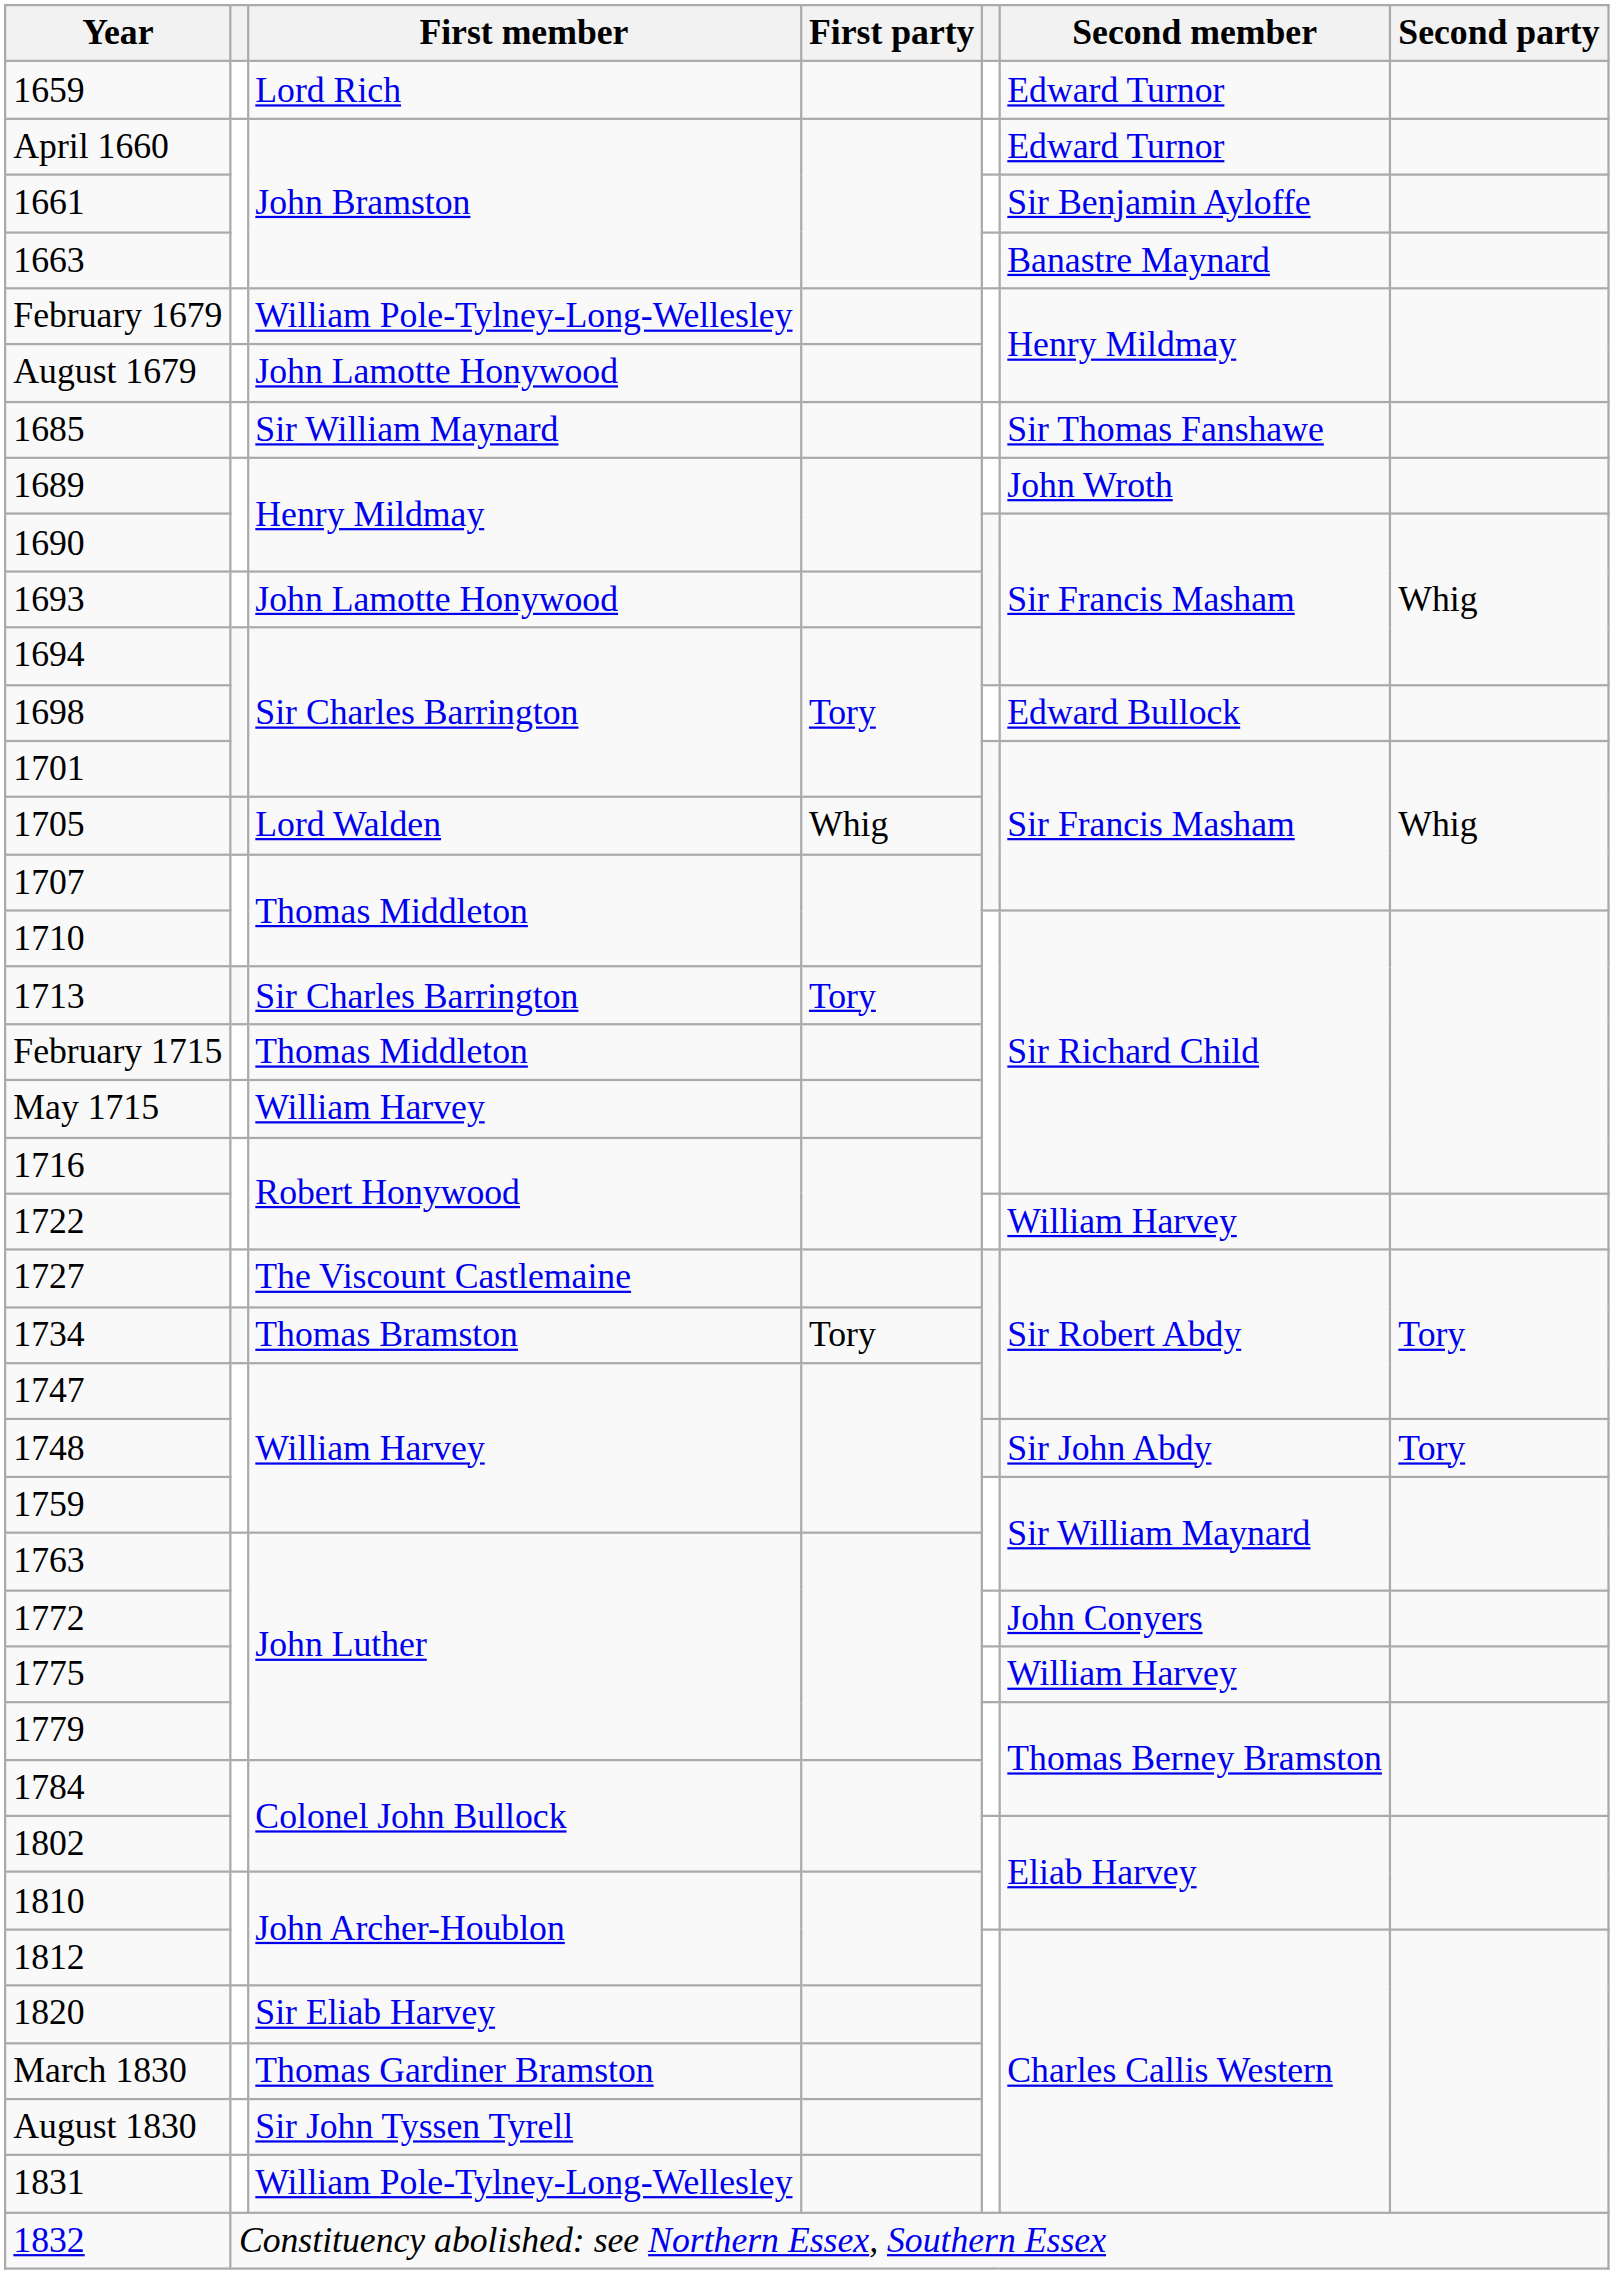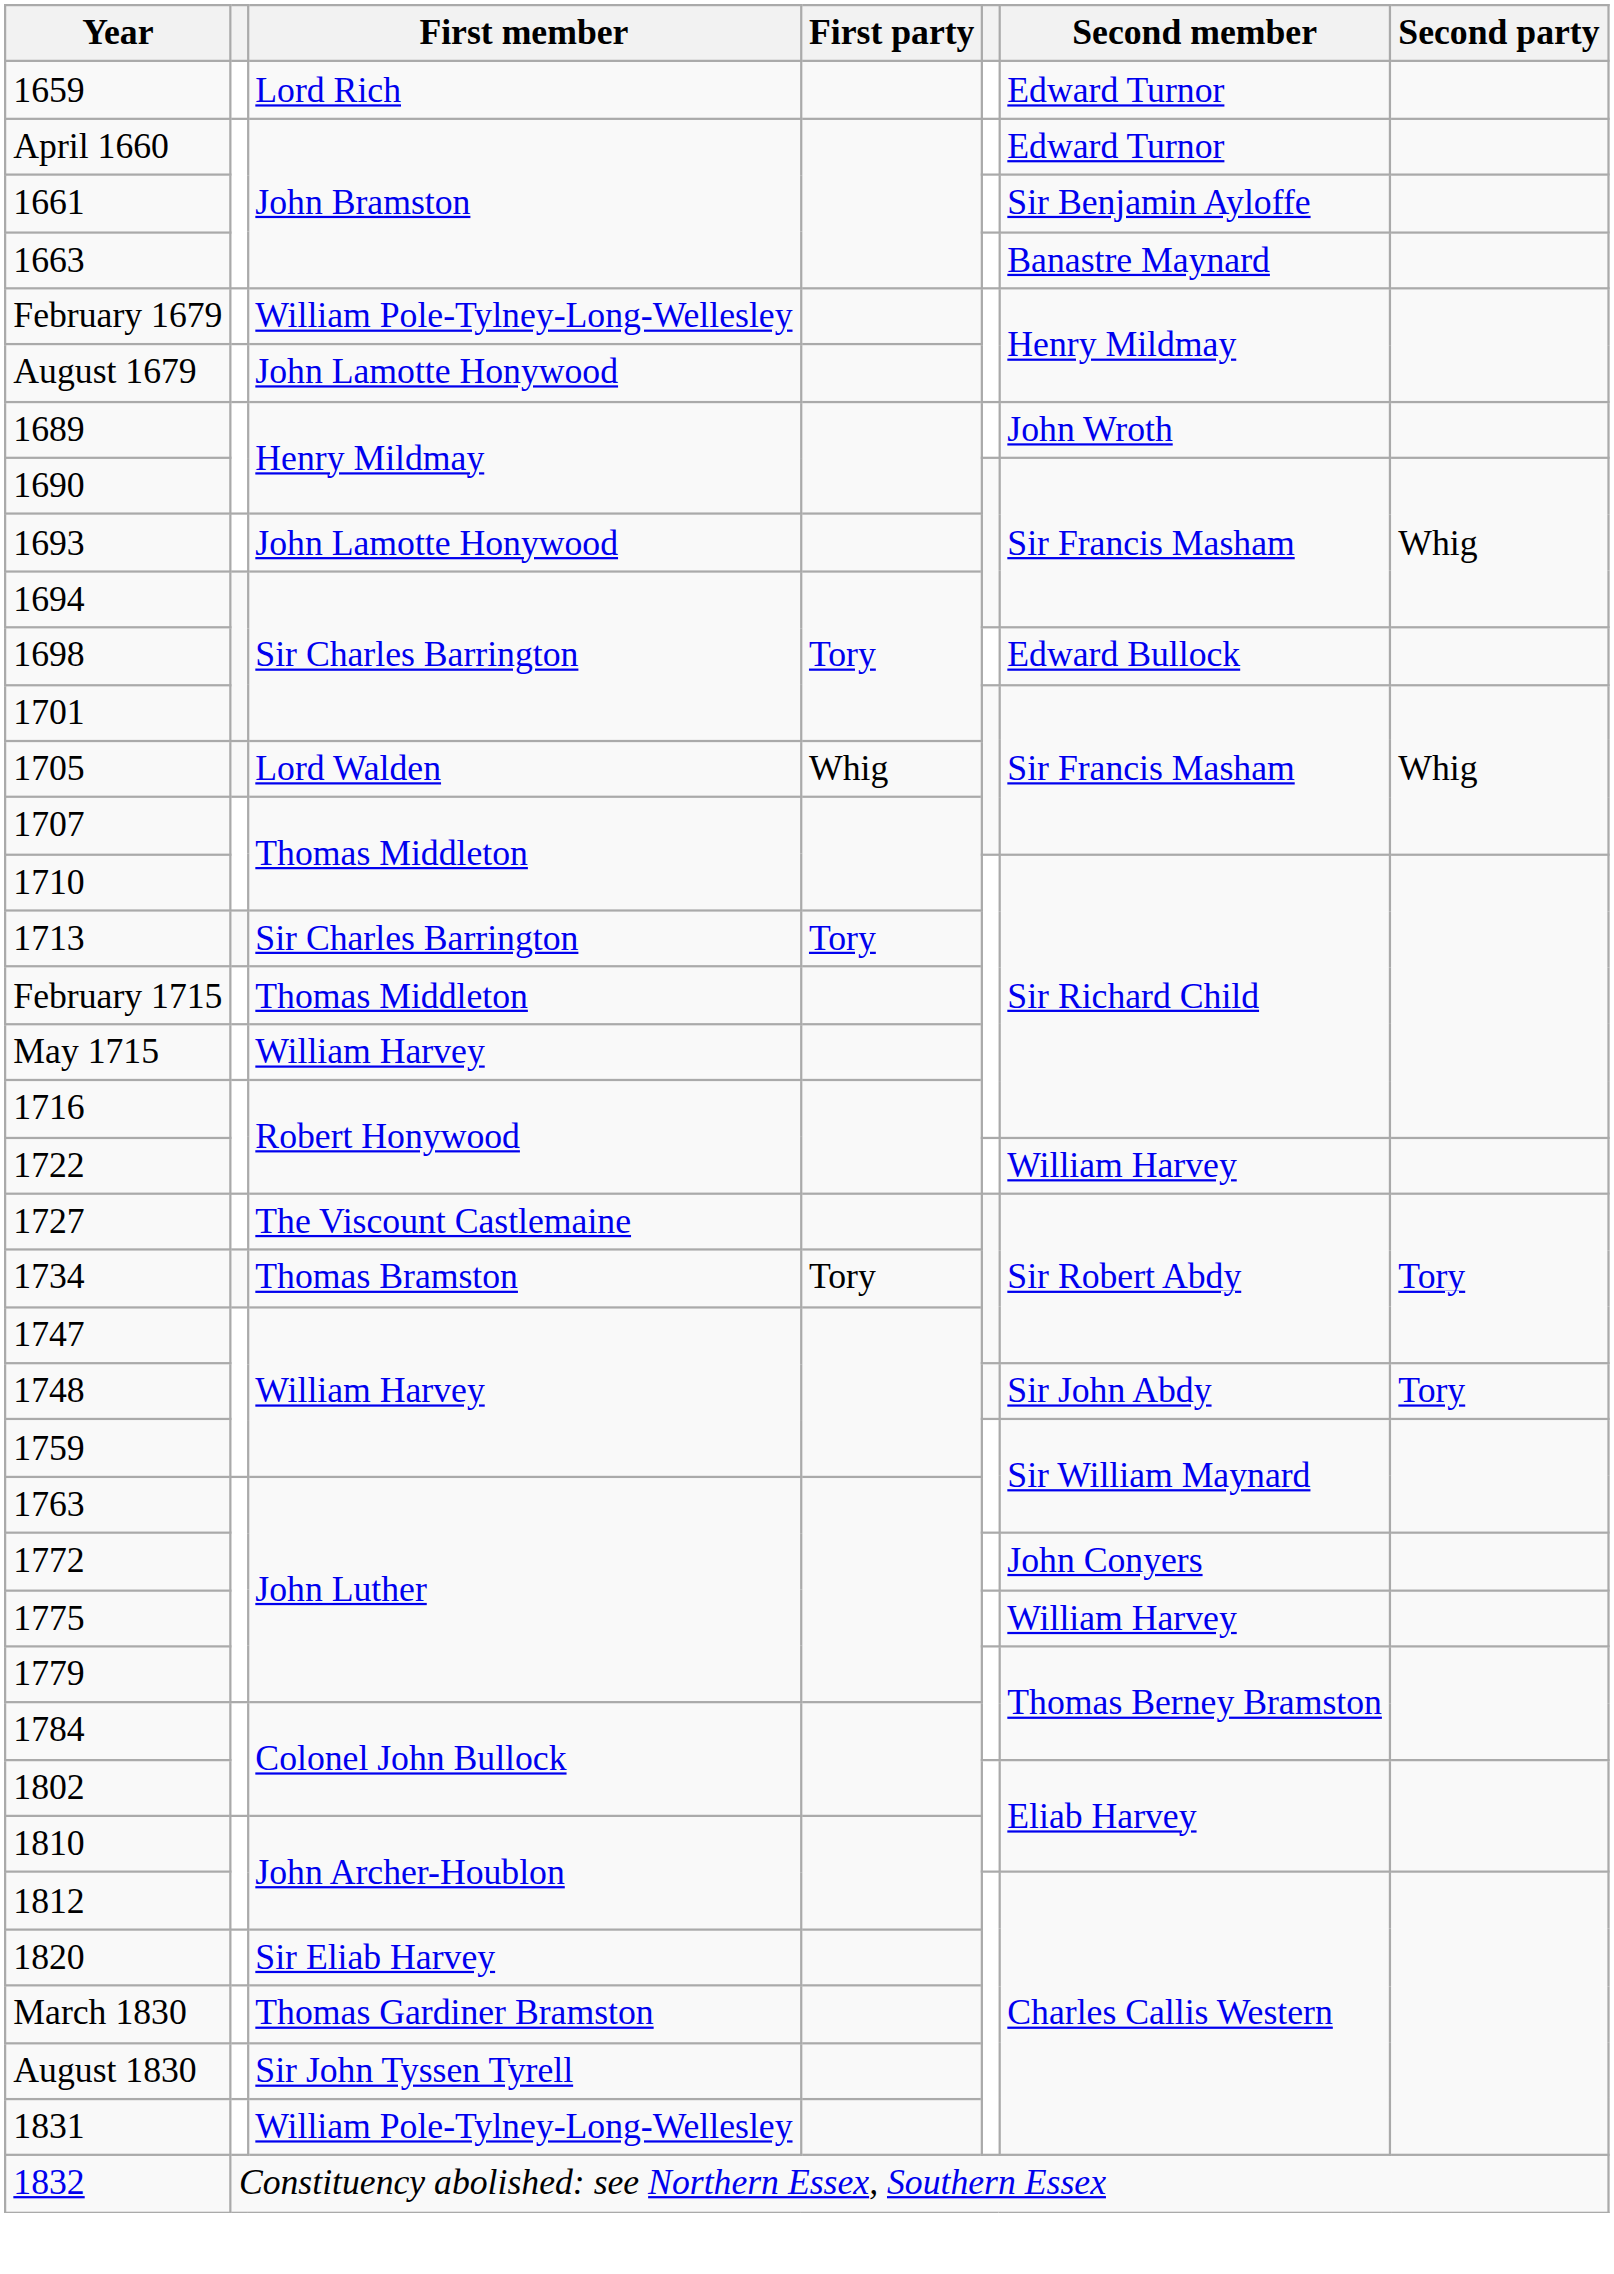- row: (49, 428)
